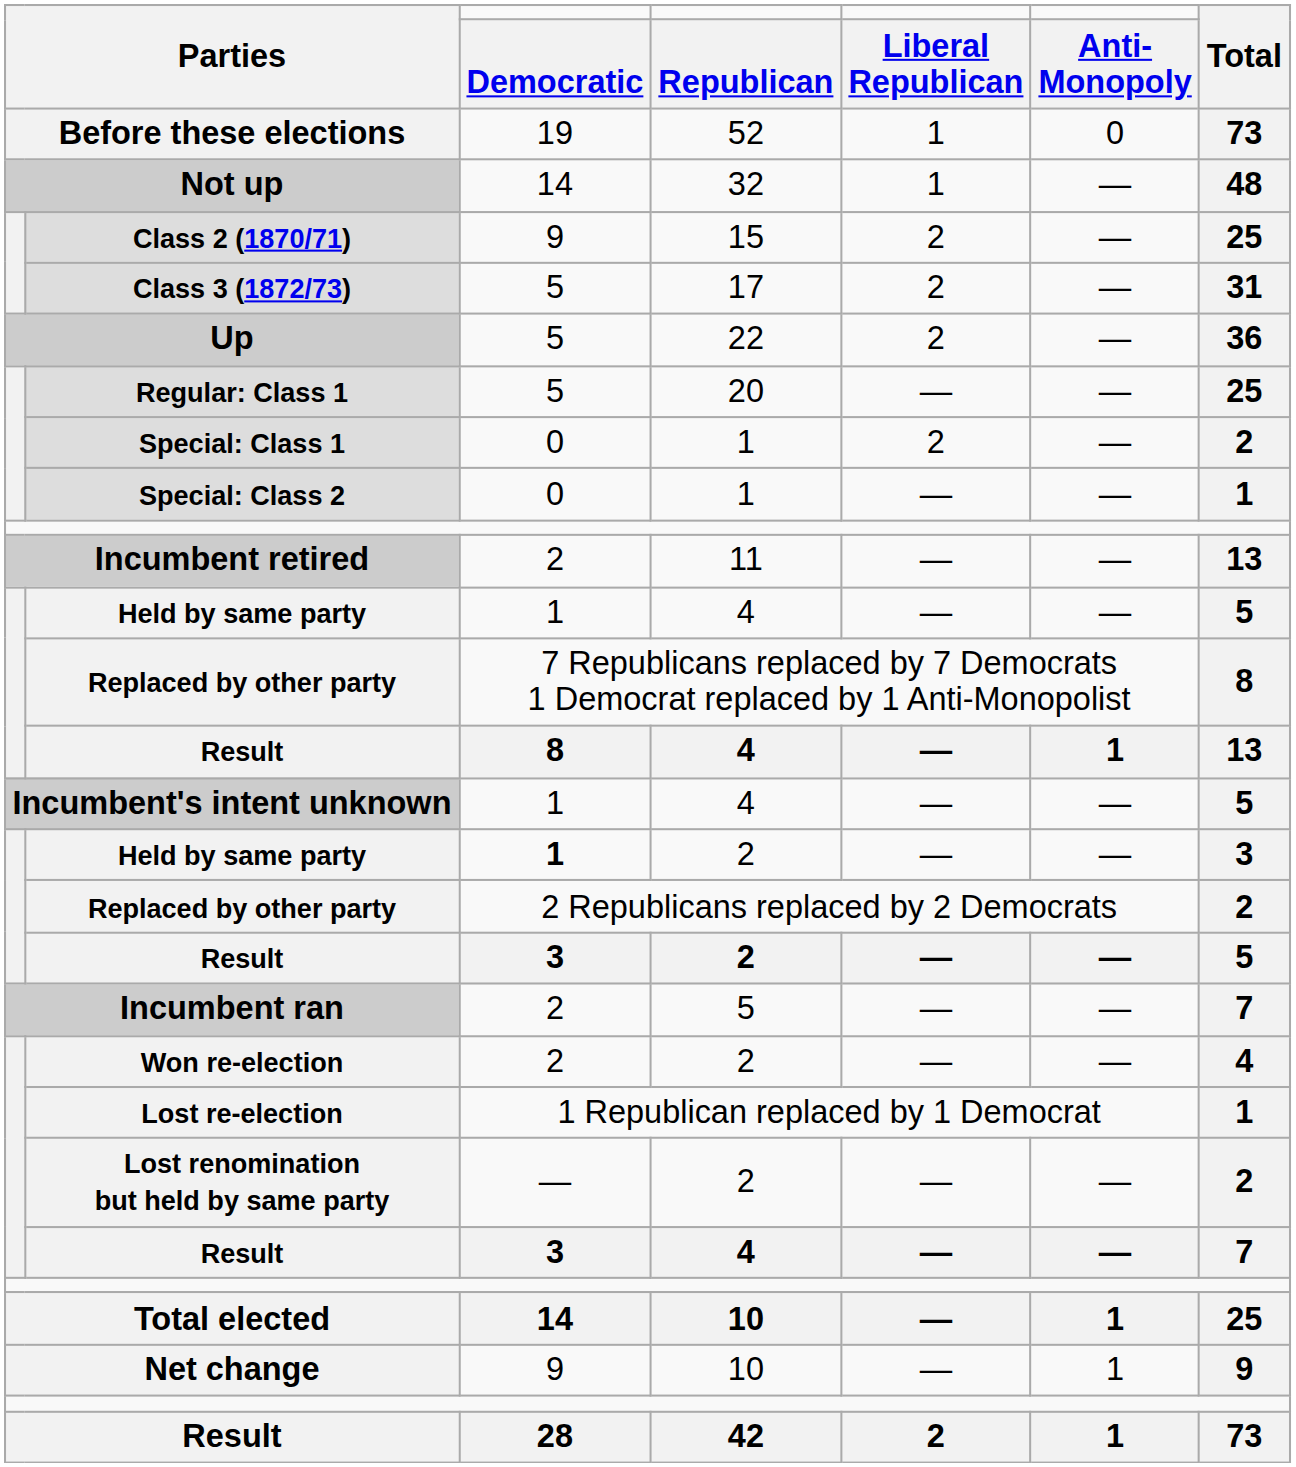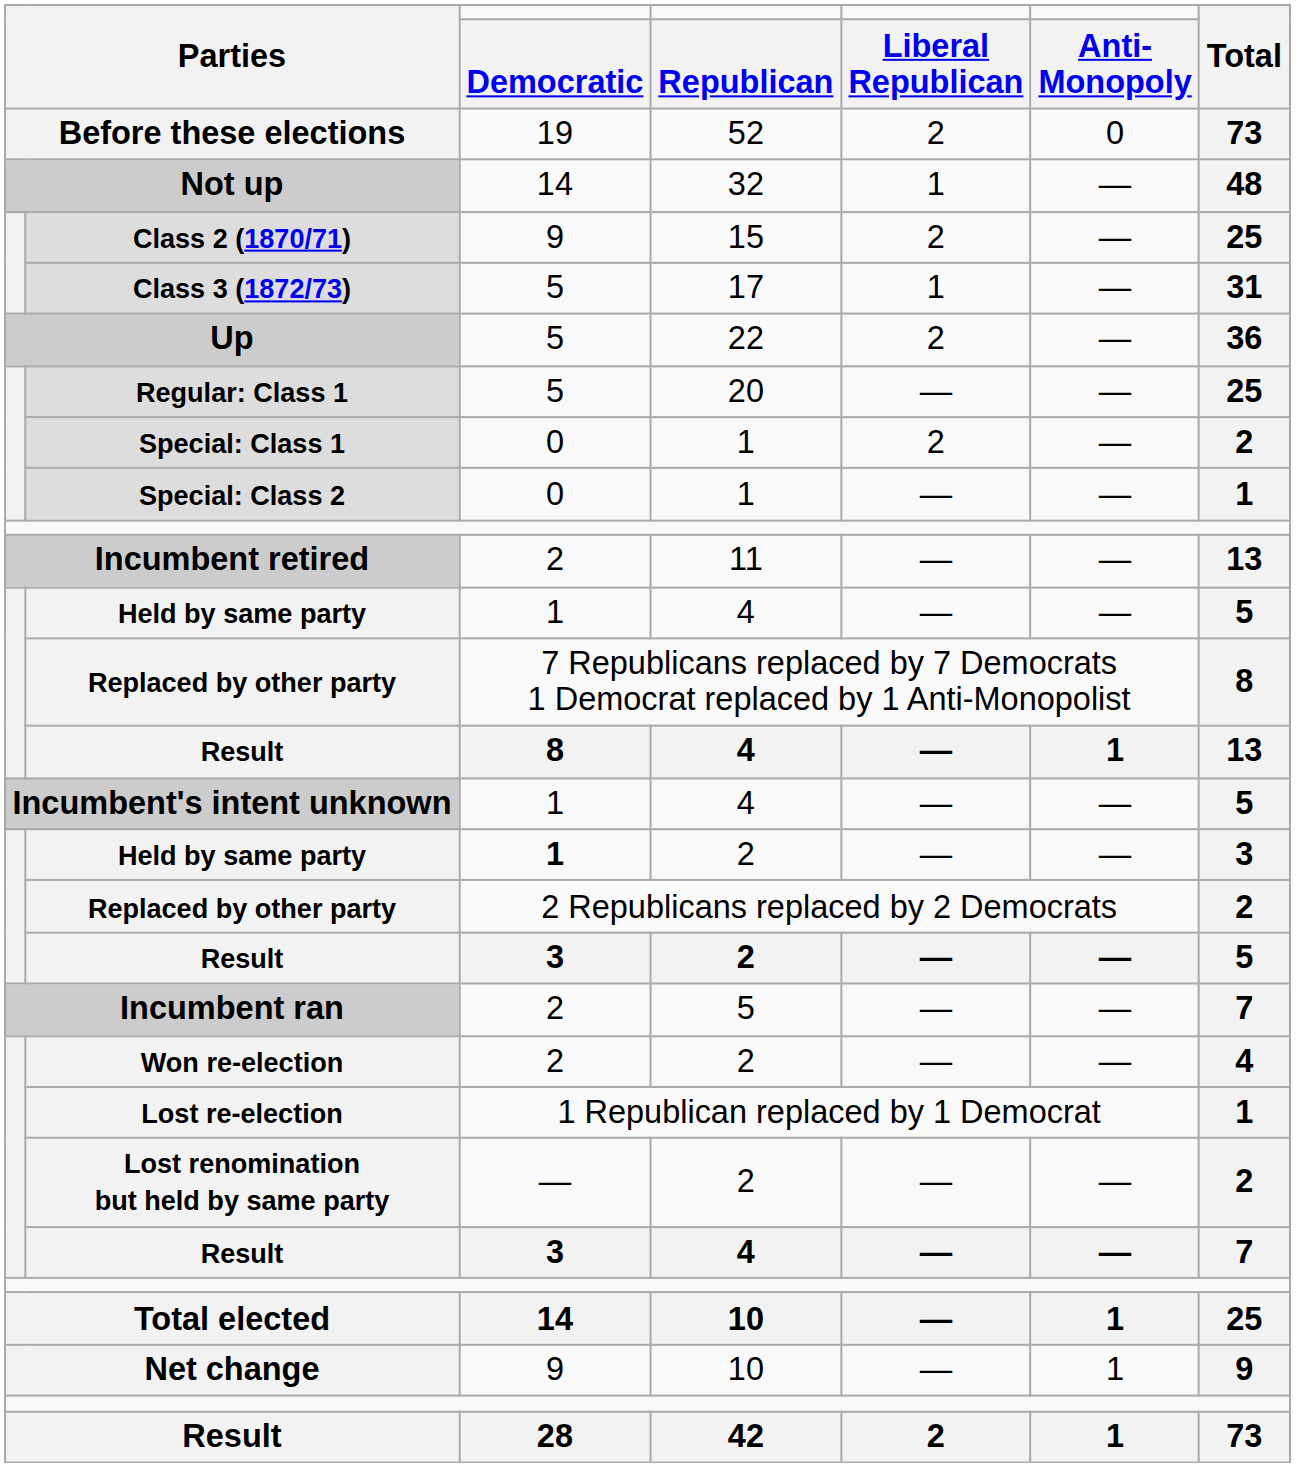(936, 133) 1 -> (936, 133) 2
(936, 287) 2 -> (936, 287) 1
